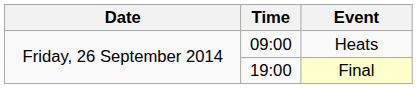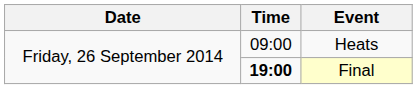(271, 70) normal -> (271, 70) bold
